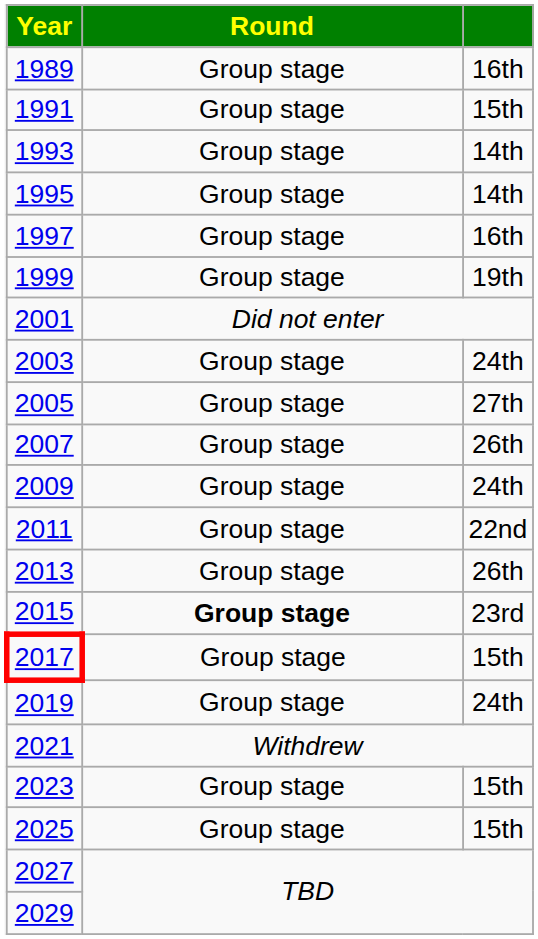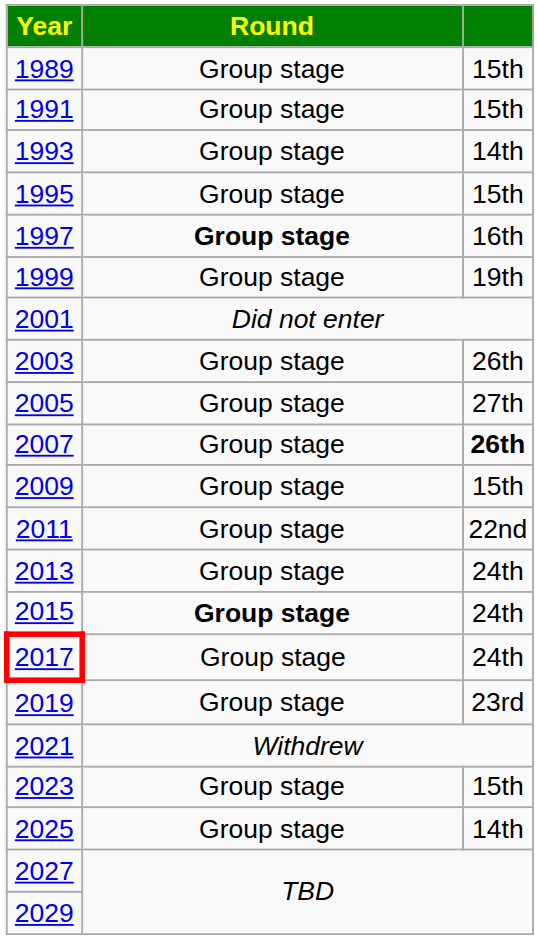(498, 68) 16th -> (498, 68) 15th
(498, 194) 14th -> (498, 194) 15th
(272, 236) normal -> (272, 236) bold
(498, 361) 24th -> (498, 361) 26th
(498, 445) normal -> (498, 445) bold
(498, 487) 24th -> (498, 487) 15th
(498, 570) 26th -> (498, 570) 24th
(498, 613) 23rd -> (498, 613) 24th
(498, 658) 15th -> (498, 658) 24th
(498, 702) 24th -> (498, 702) 23rd
(498, 829) 15th -> (498, 829) 14th
